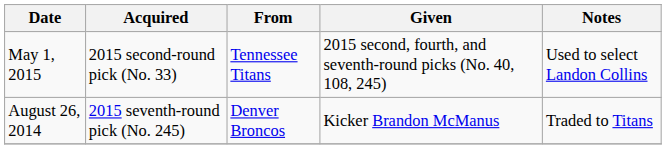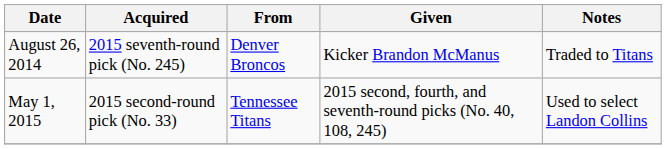rows swapped: (44, 120) <-> (32, 64)
